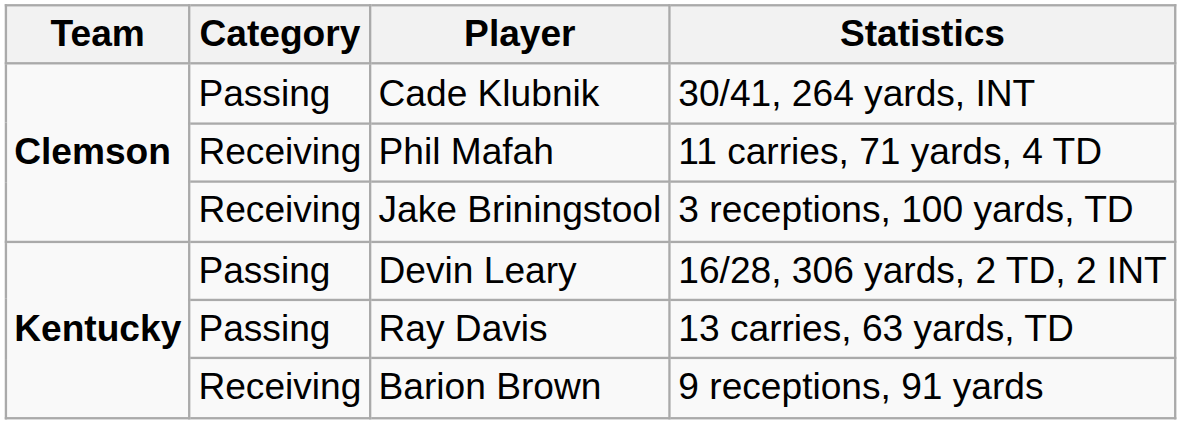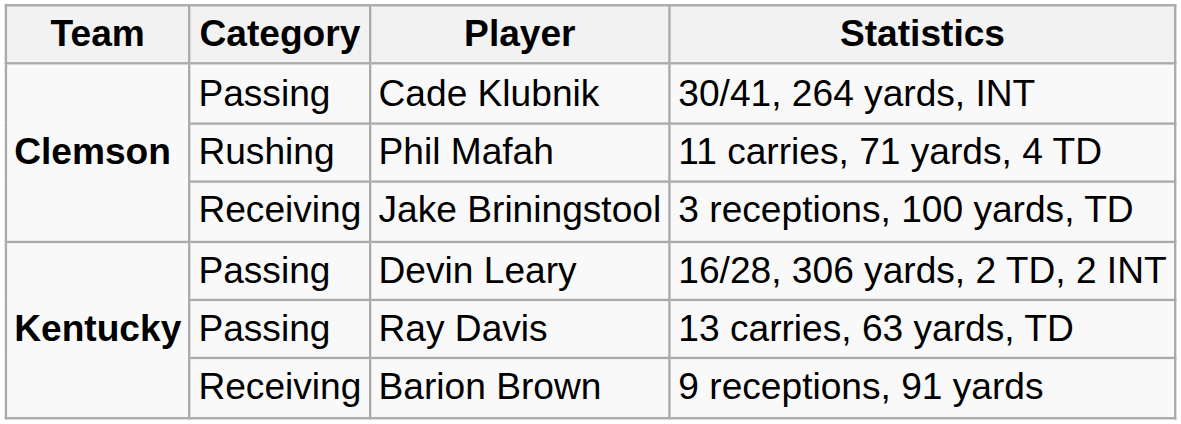(280, 151) Receiving -> (267, 151) Rushing
